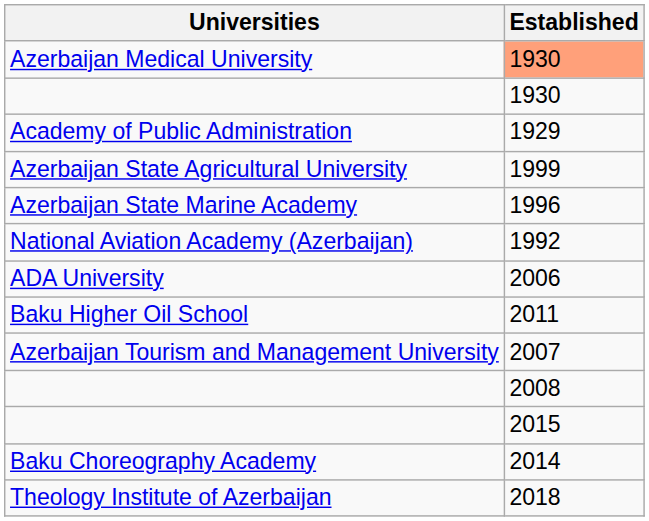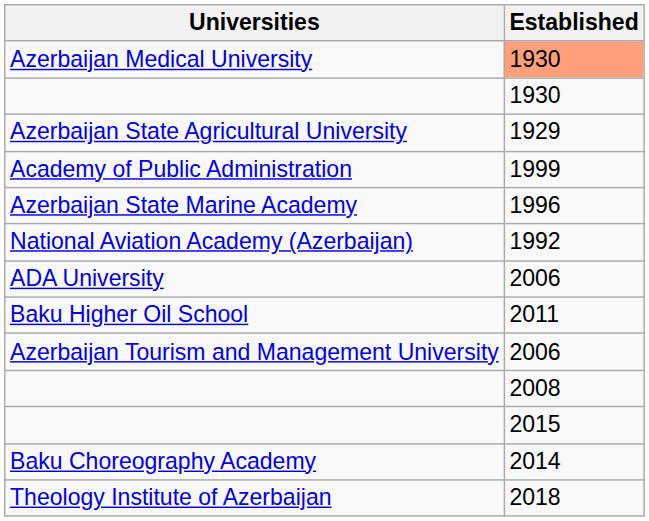(181, 132) Academy of Public Administration -> (209, 132) Azerbaijan State Agricultural University
(209, 168) Azerbaijan State Agricultural University -> (181, 168) Academy of Public Administration
(535, 351) 2007 -> (535, 351) 2006
